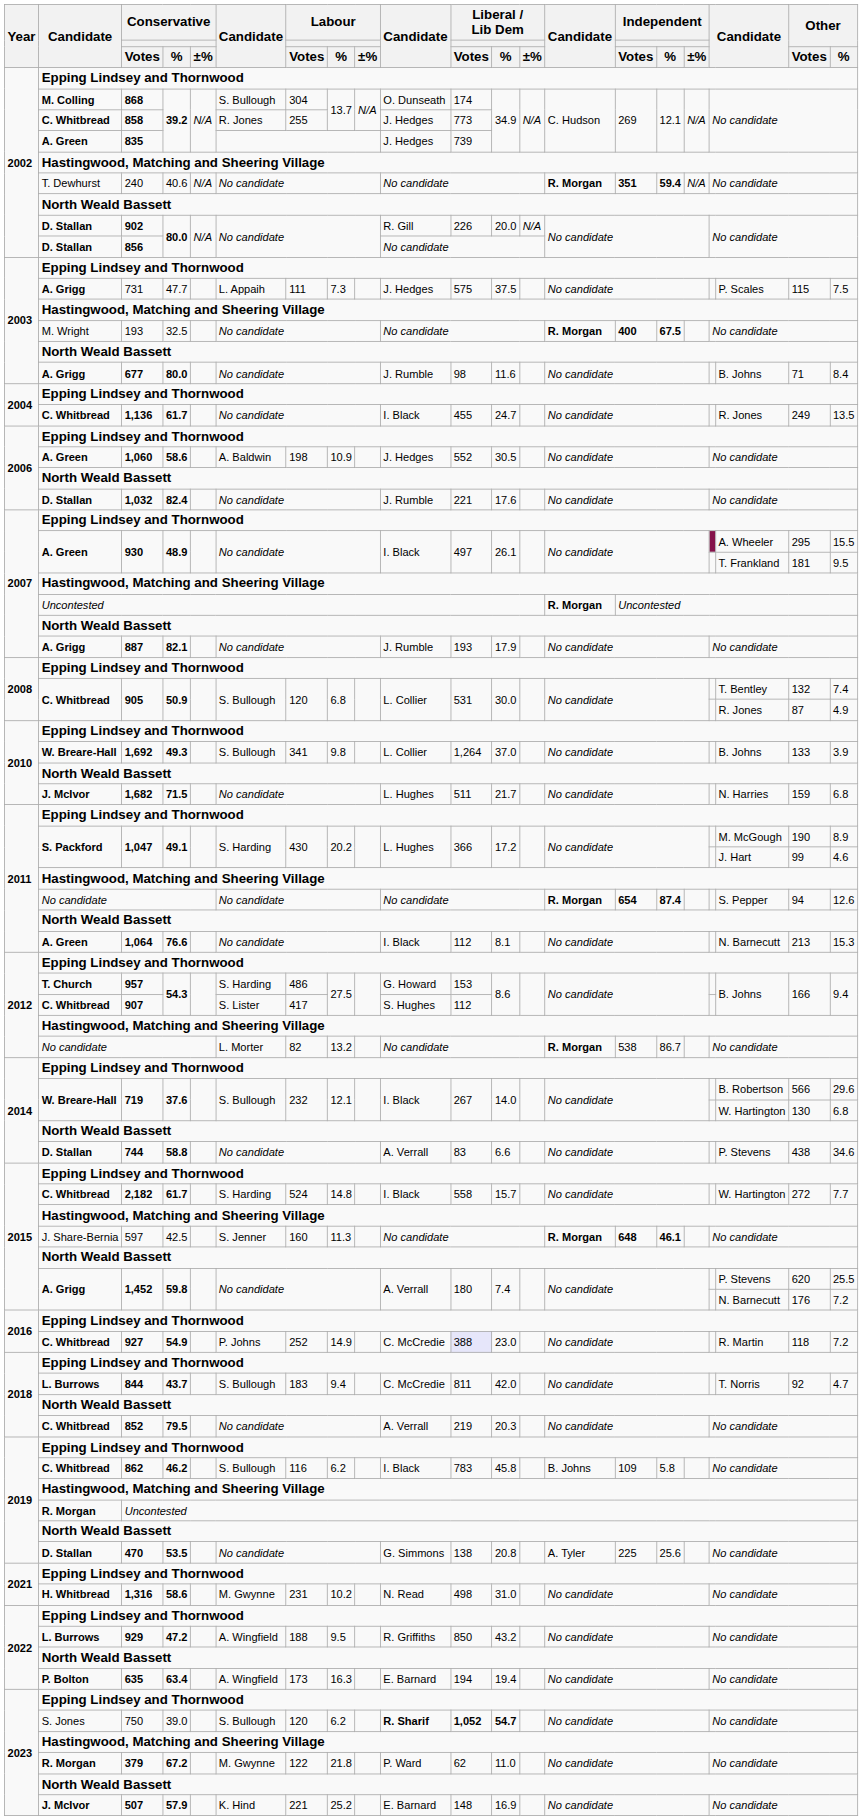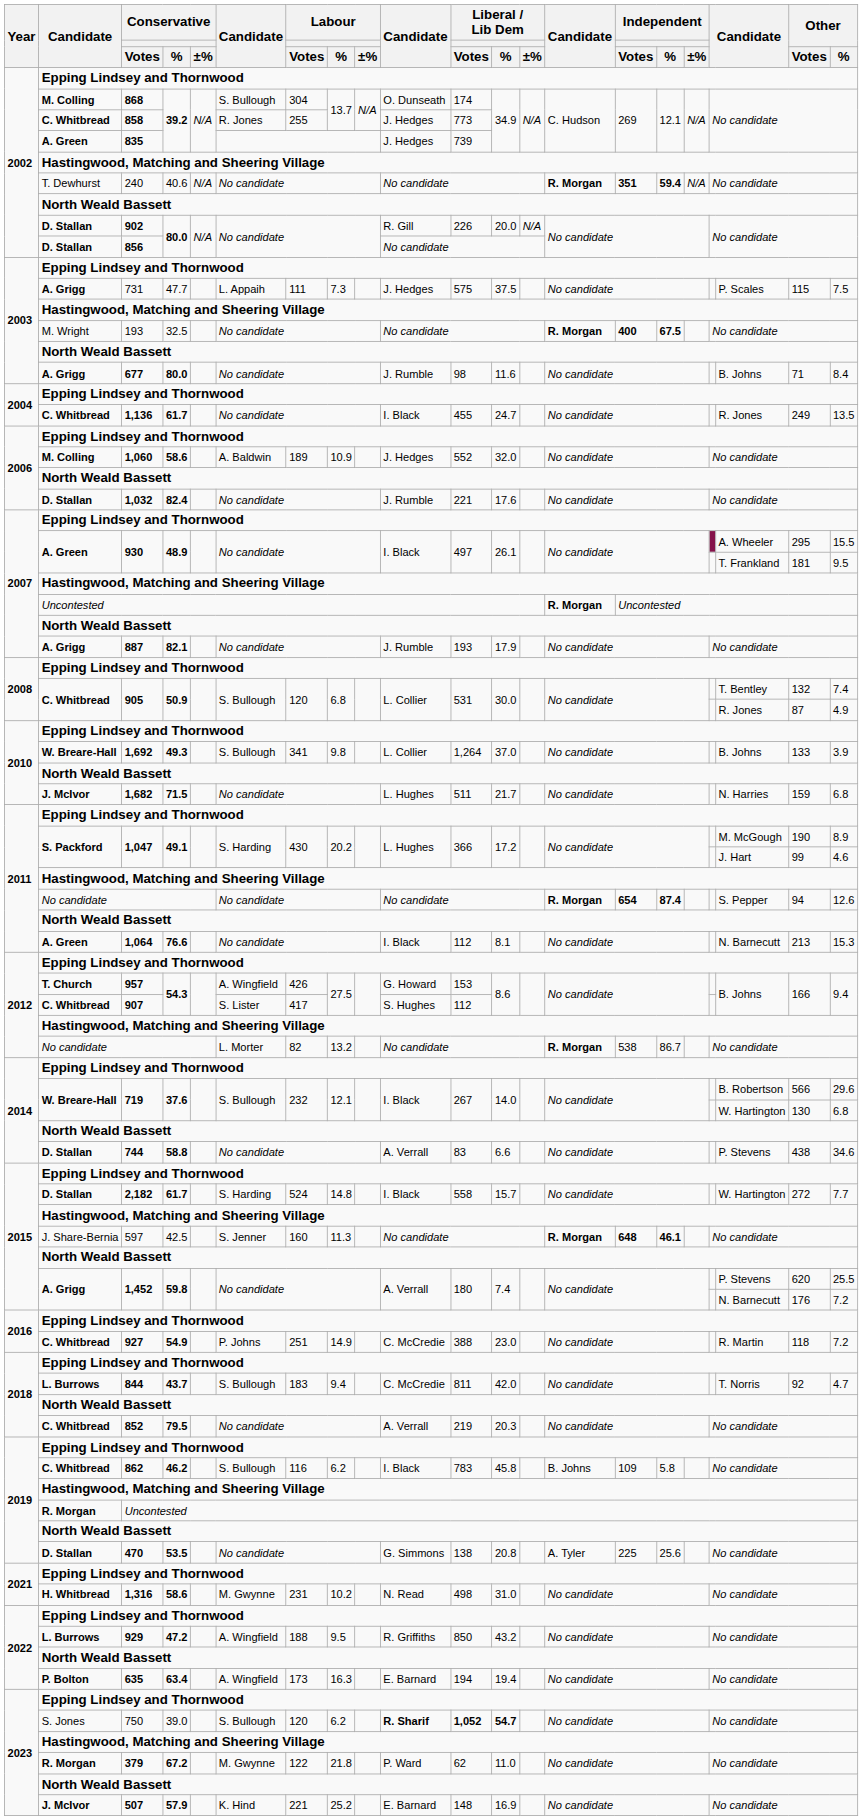(65, 457) A. Green -> (68, 458) M. Colling
(298, 458) 198 -> (298, 458) 189
(506, 458) 30.5 -> (506, 458) 32.0
(245, 984) S. Harding -> (248, 984) A. Wingfield
(298, 984) 486 -> (298, 984) 426
(76, 1195) C. Whitbread -> (67, 1195) D. Stallan
(298, 1342) 252 -> (298, 1342) 251
(463, 1342) lavender background -> (463, 1342) no background
